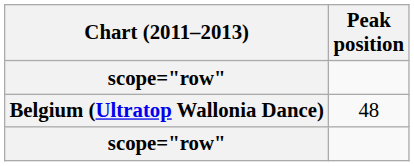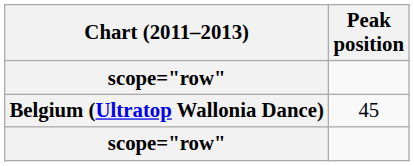(369, 110) 48 -> (369, 110) 45
